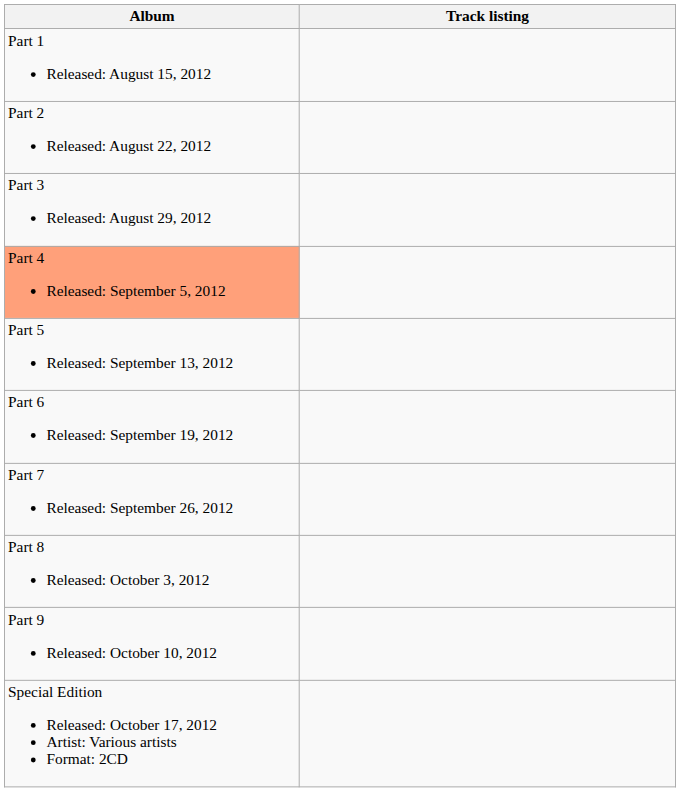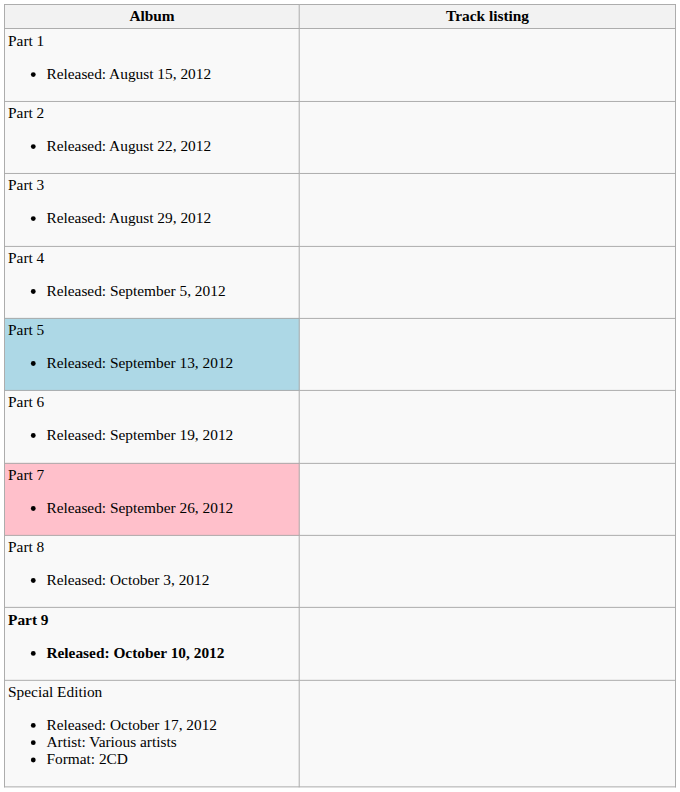(152, 274) lightsalmon background -> (152, 274) no background
(152, 347) no background -> (152, 347) lightblue background
(152, 491) no background -> (152, 491) pink background
(152, 636) normal -> (152, 636) bold
